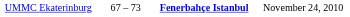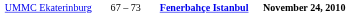(303, 8) normal -> (304, 8) bold
